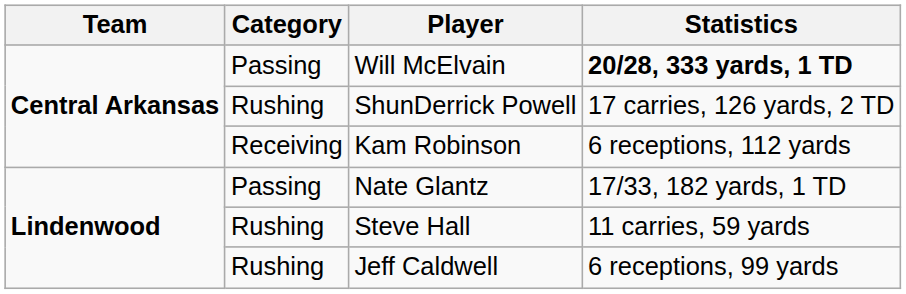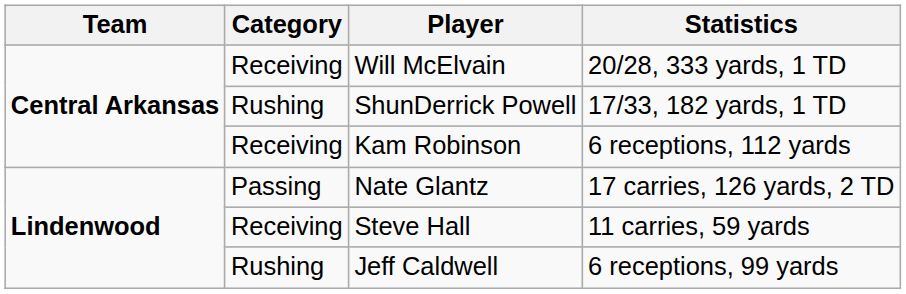(276, 65) Passing -> (287, 65) Receiving
(720, 65) bold -> (717, 65) normal
(741, 105) 17 carries, 126 yards, 2 TD -> (717, 105) 17/33, 182 yards, 1 TD
(717, 186) 17/33, 182 yards, 1 TD -> (741, 186) 17 carries, 126 yards, 2 TD
(278, 226) Rushing -> (287, 226) Receiving
